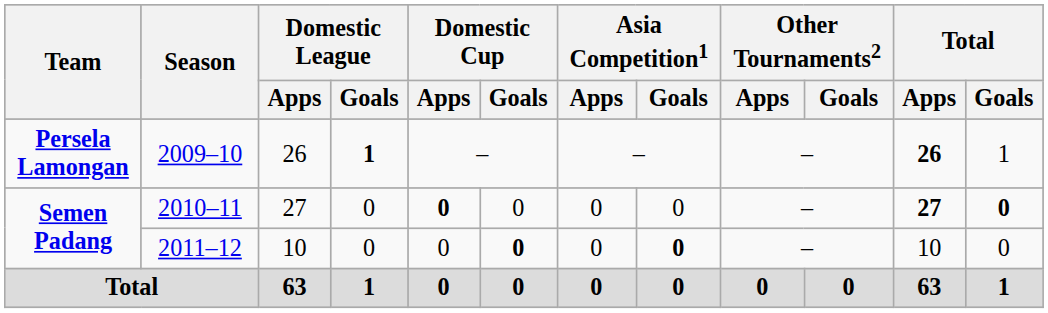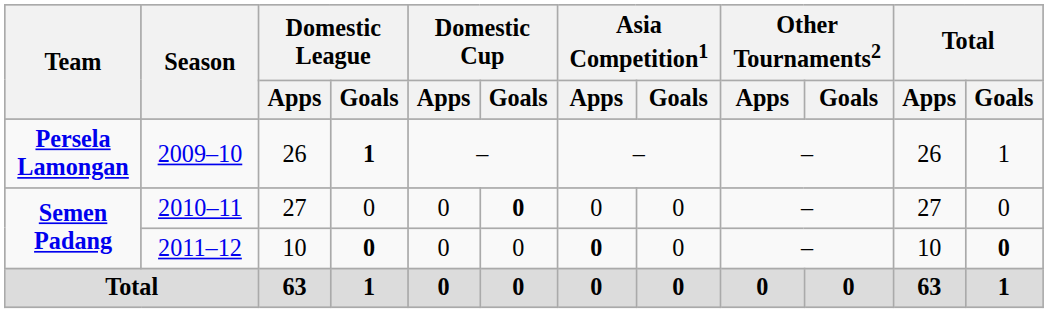(929, 153) bold -> (929, 153) normal
(444, 208) bold -> (444, 208) normal
(518, 208) normal -> (518, 208) bold
(929, 208) bold -> (929, 208) normal
(1004, 208) bold -> (1004, 208) normal
(369, 247) normal -> (369, 247) bold
(518, 247) bold -> (518, 247) normal
(596, 247) normal -> (596, 247) bold
(678, 247) bold -> (678, 247) normal
(1004, 247) normal -> (1004, 247) bold
